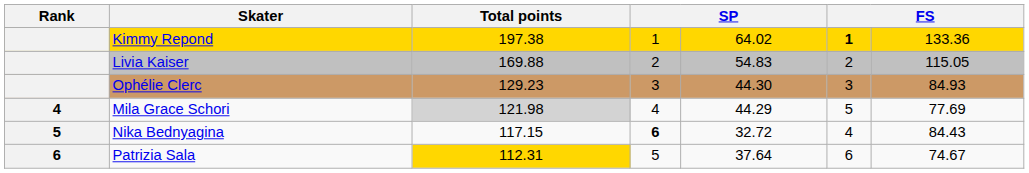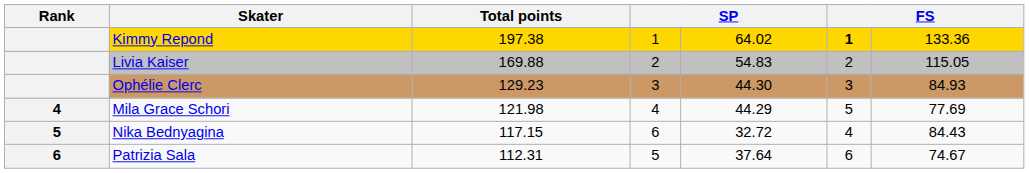(521, 109) lightgrey background -> (521, 109) no background
(655, 132) bold -> (655, 132) normal
(521, 156) gold background -> (521, 156) no background
